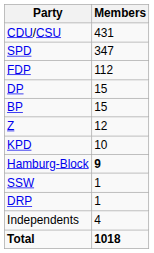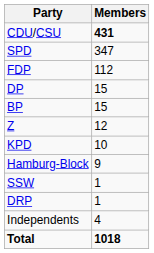(104, 32) normal -> (104, 32) bold
(97, 164) bold -> (97, 164) normal
